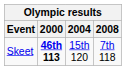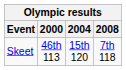(51, 51) bold -> (51, 51) normal
